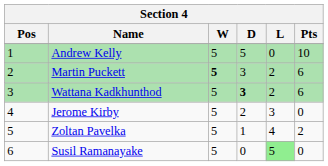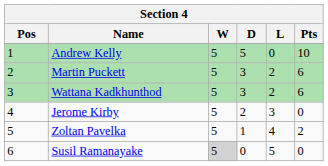(214, 72) bold -> (214, 72) normal
(243, 92) bold -> (243, 92) normal
(214, 151) no background -> (214, 151) lightgrey background
(272, 151) lightgreen background -> (272, 151) no background
